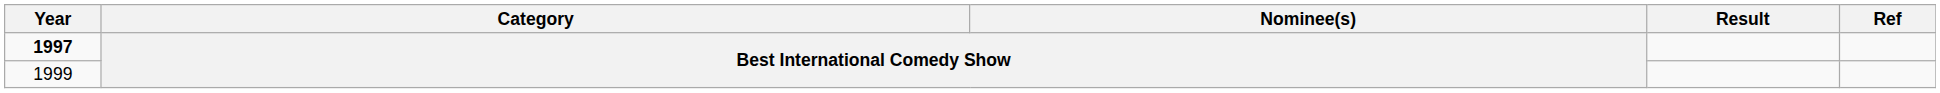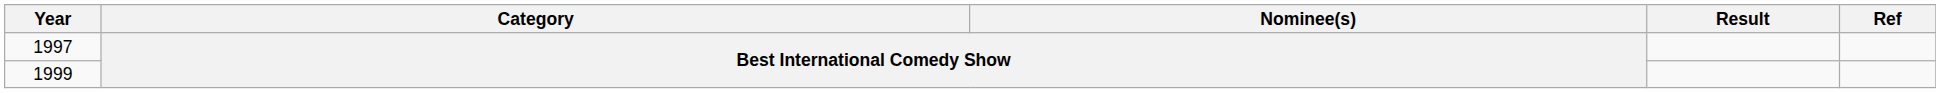(53, 47) bold -> (53, 47) normal
